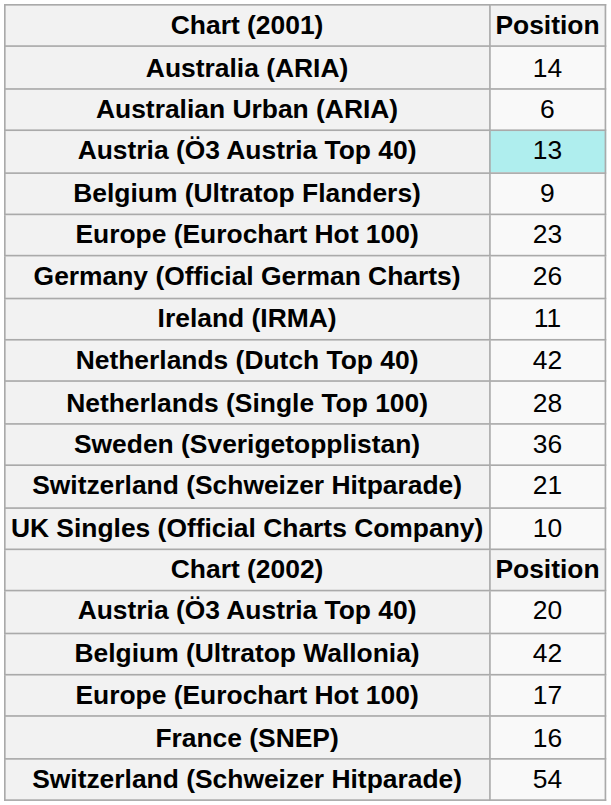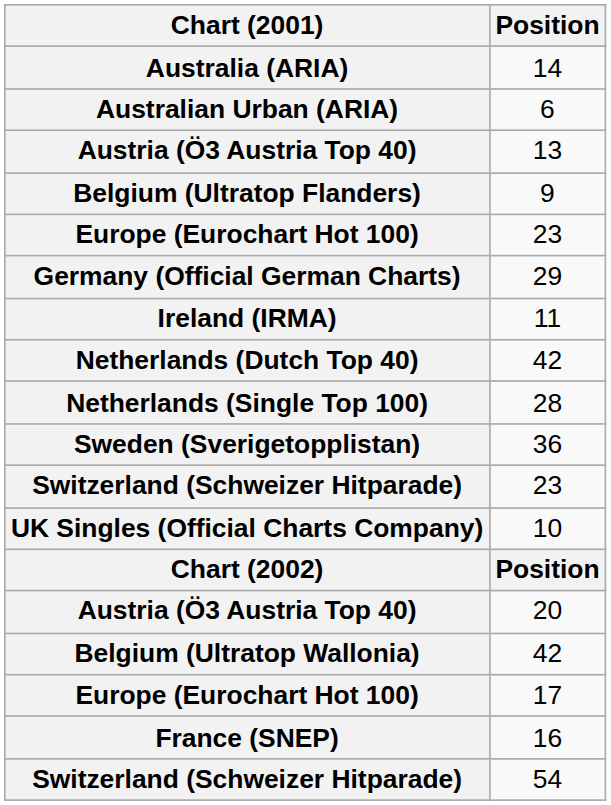(547, 151) paleturquoise background -> (547, 151) no background
(547, 276) 26 -> (547, 276) 29
(547, 485) 21 -> (547, 485) 23
